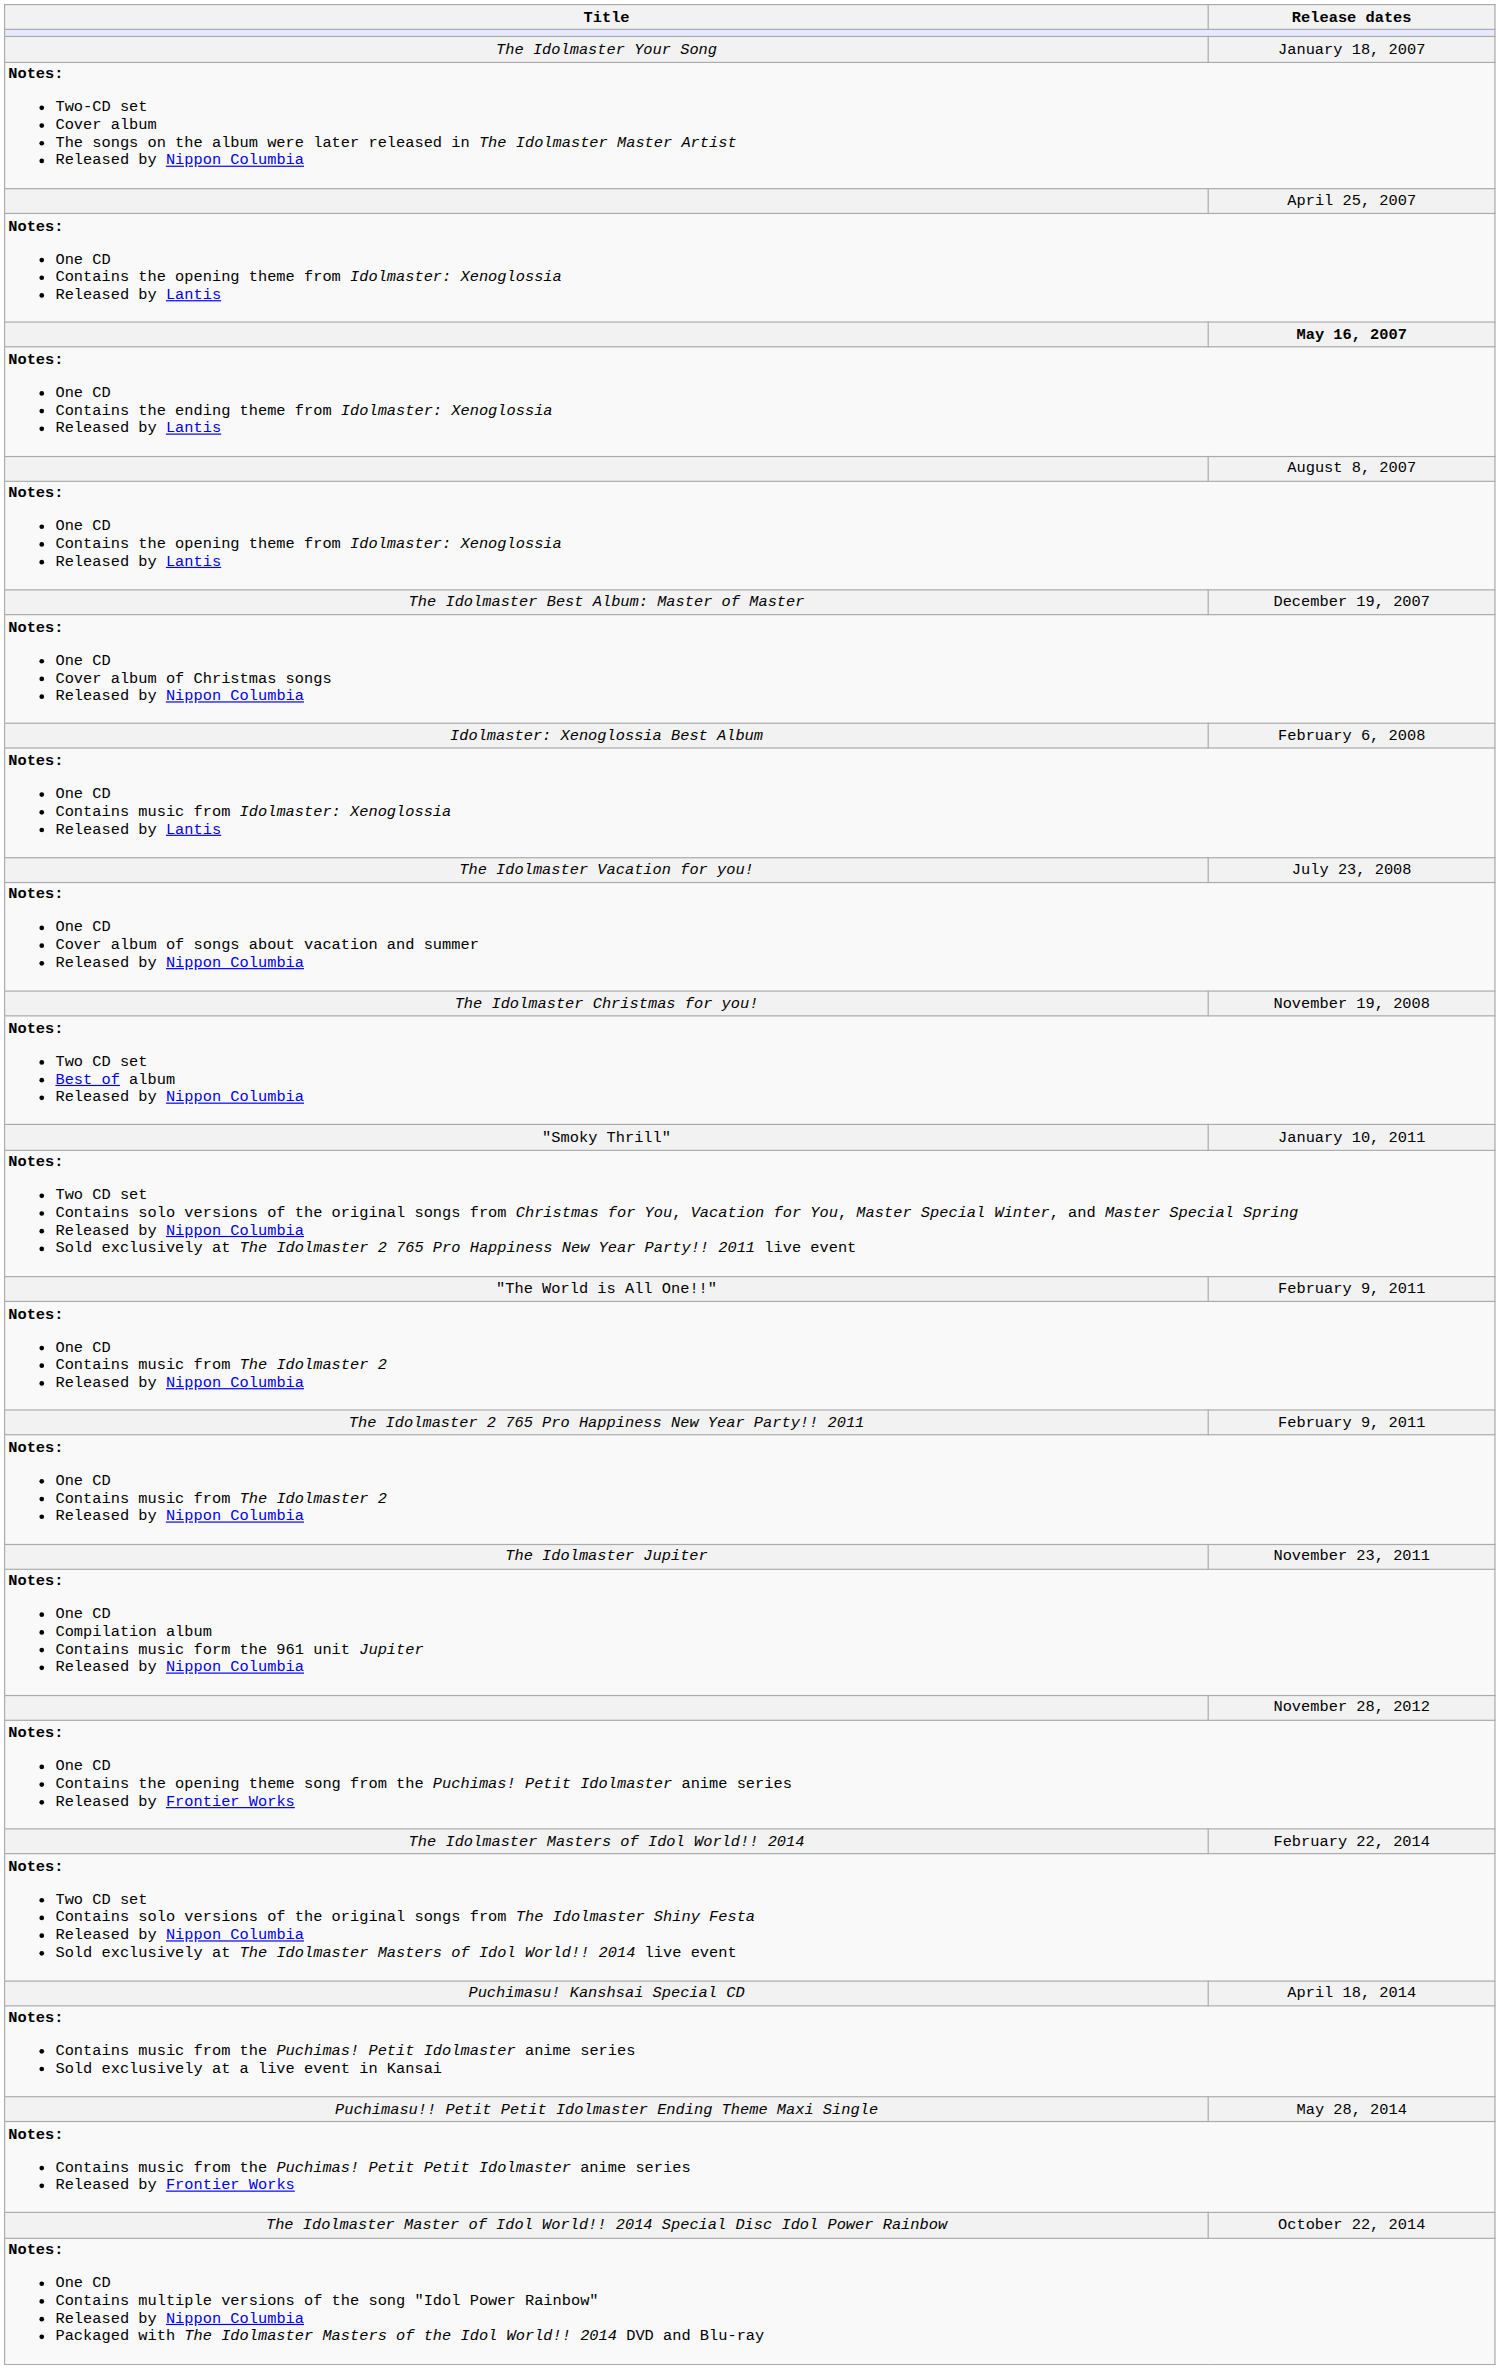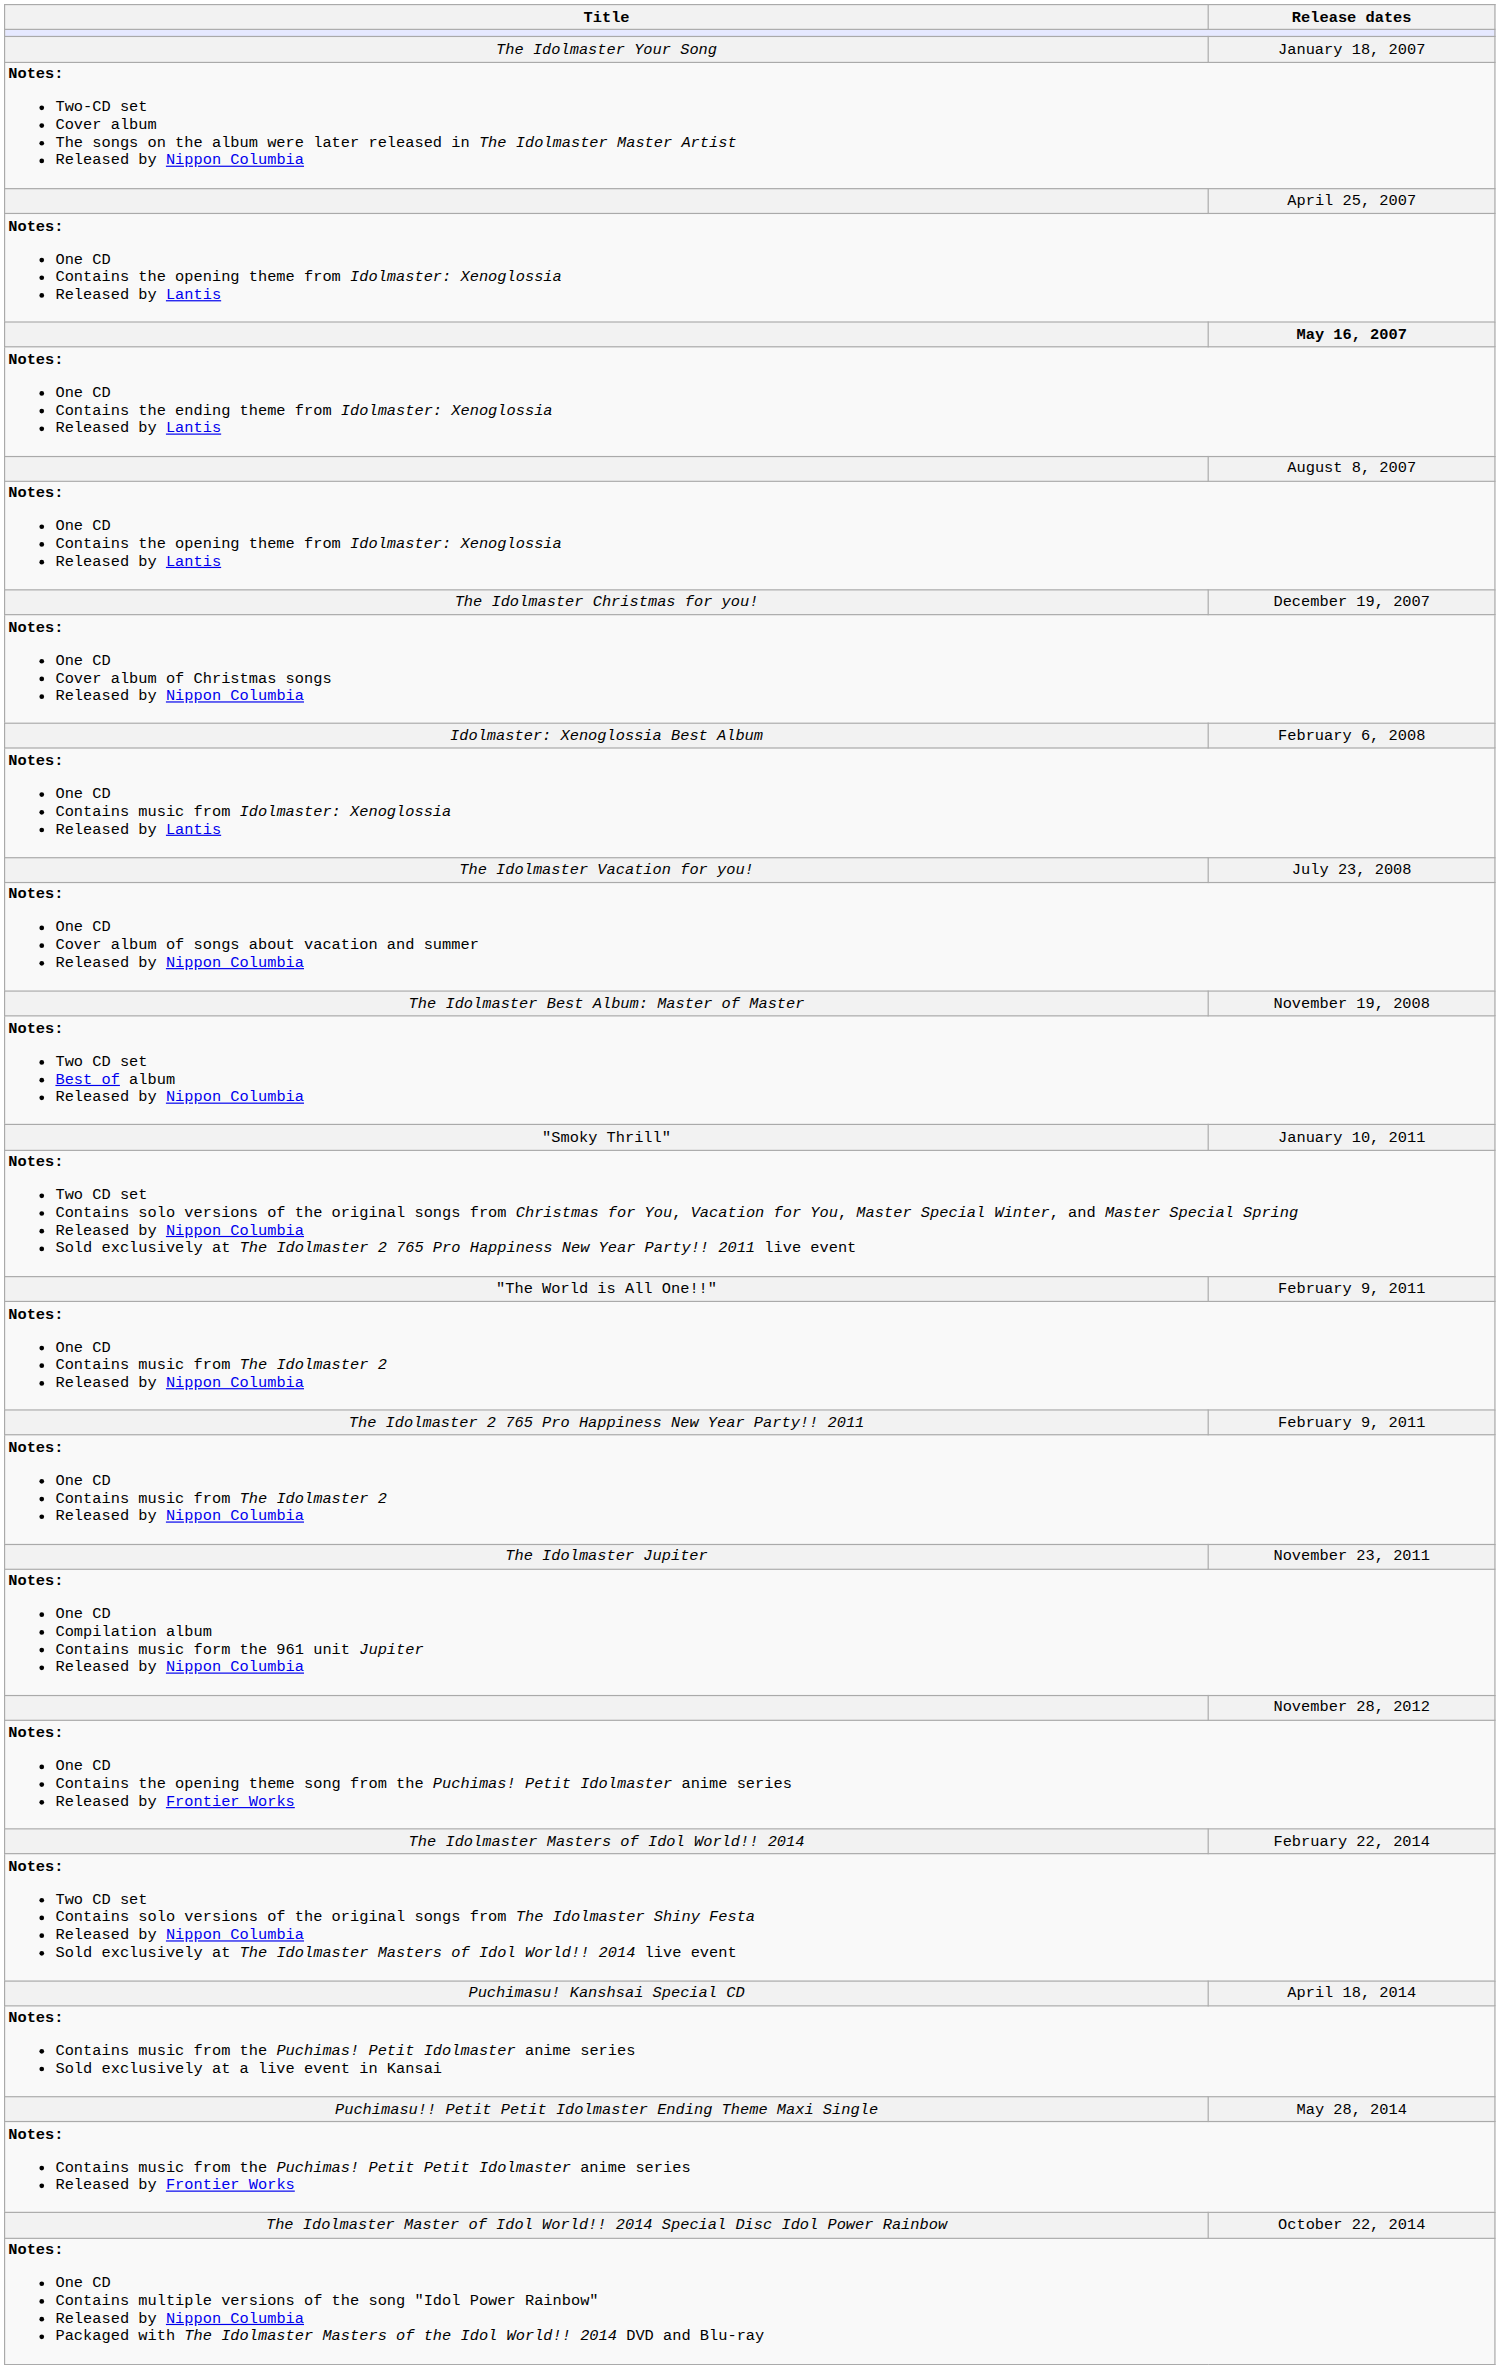(607, 602) The Idolmaster Best Album: Master of Master -> (607, 602) The Idolmaster Christmas for you!
(607, 1004) The Idolmaster Christmas for you! -> (607, 1004) The Idolmaster Best Album: Master of Master
